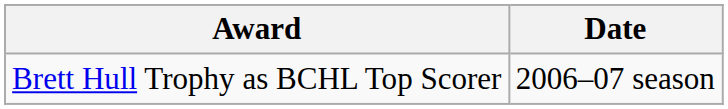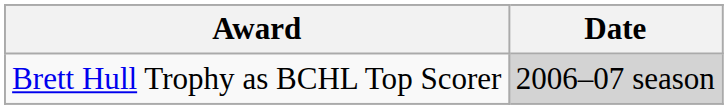(615, 78) no background -> (615, 78) lightgrey background
